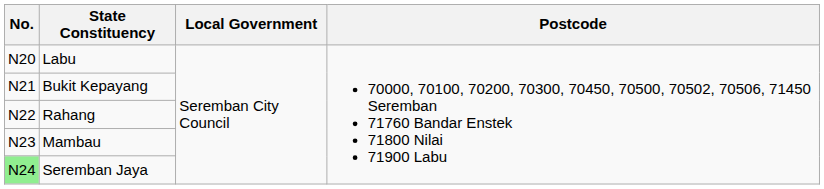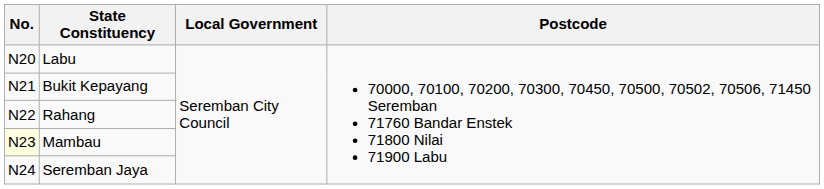(22, 142) no background -> (22, 142) lightyellow background
(22, 169) lightgreen background -> (22, 169) no background
